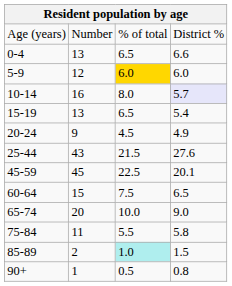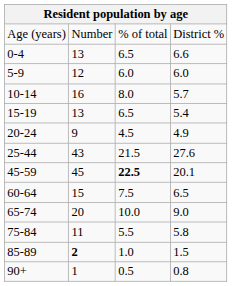(126, 73) gold background -> (126, 73) no background
(181, 93) lavender background -> (181, 93) no background
(129, 172) normal -> (129, 172) bold
(75, 251) normal -> (75, 251) bold
(126, 251) paleturquoise background -> (126, 251) no background
